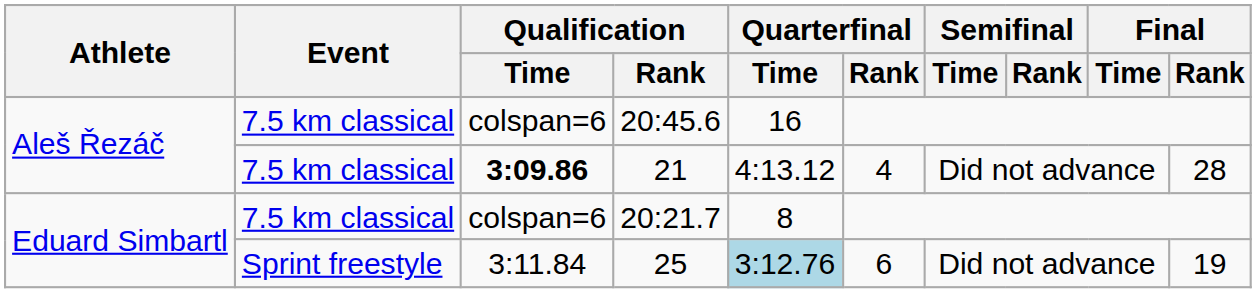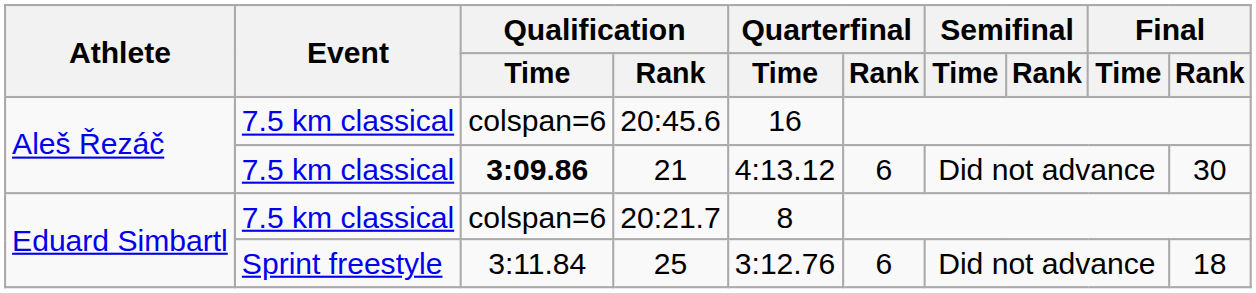(884, 169) 4 -> (884, 169) 6
(1210, 169) 28 -> (1210, 169) 30
(785, 264) lightblue background -> (785, 264) no background
(1210, 264) 19 -> (1210, 264) 18
